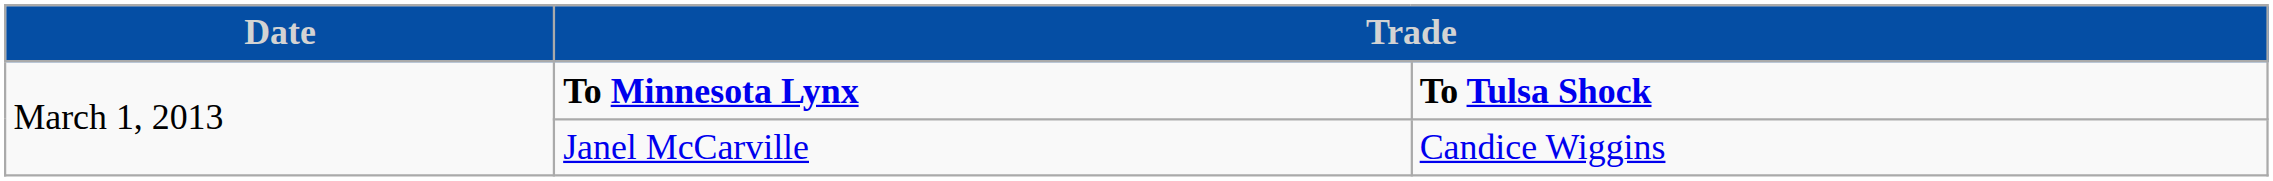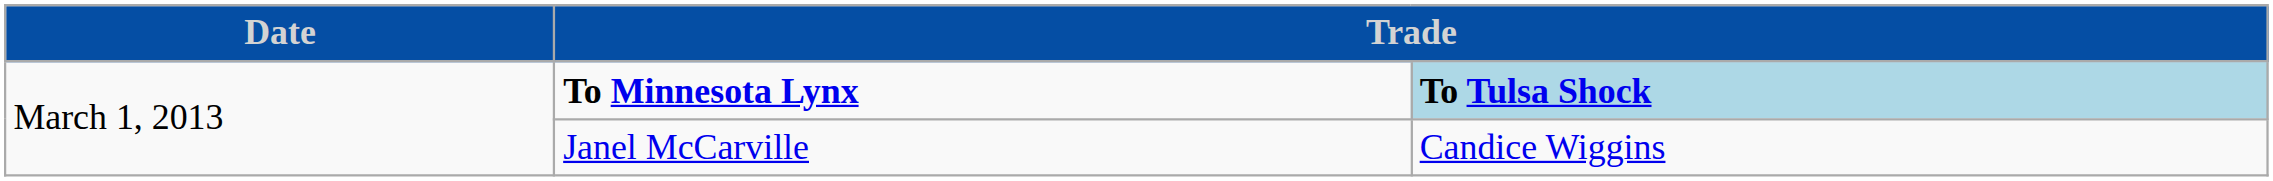(1536, 89) no background -> (1536, 89) lightblue background
